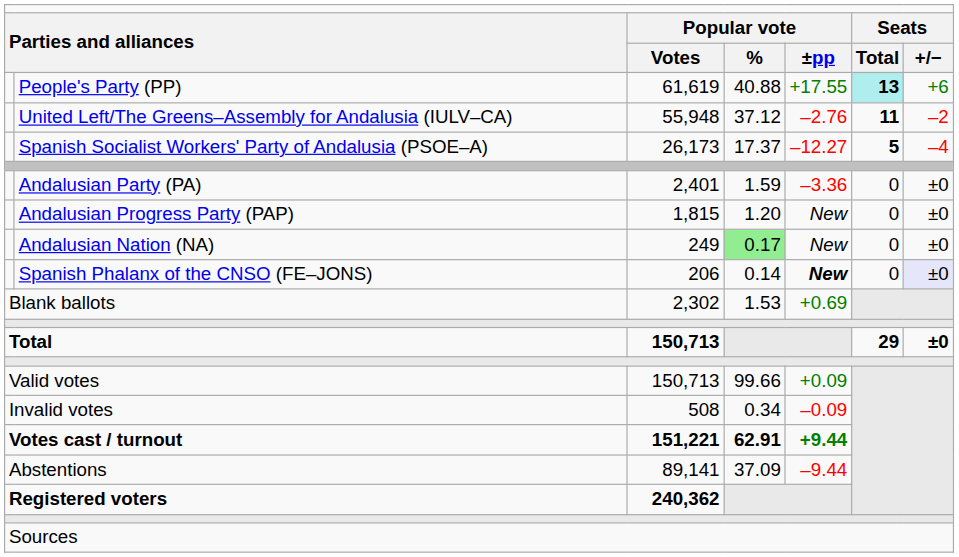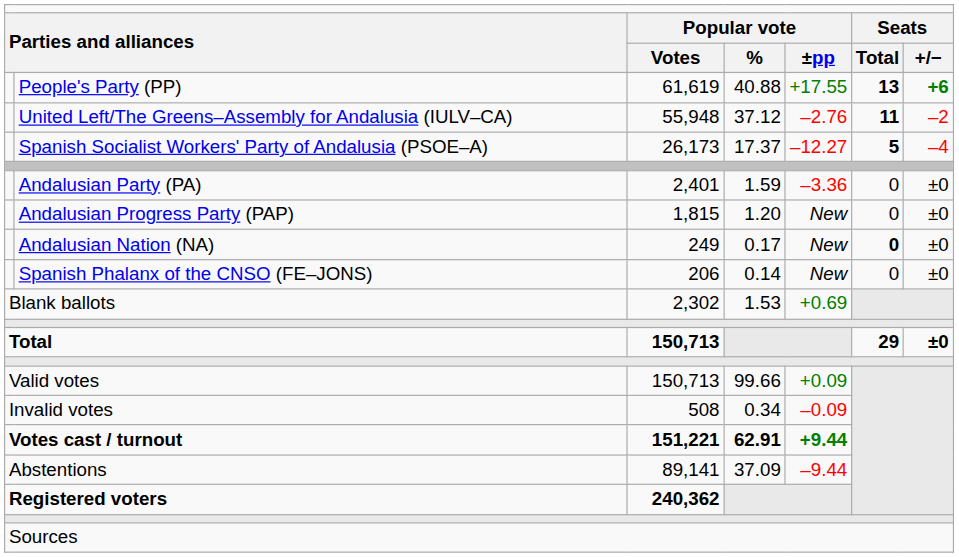(889, 87) paleturquoise background -> (889, 87) no background
(938, 87) normal -> (938, 87) bold
(763, 244) lightgreen background -> (763, 244) no background
(894, 244) normal -> (894, 244) bold
(828, 274) bold -> (828, 274) normal
(938, 274) lavender background -> (938, 274) no background
